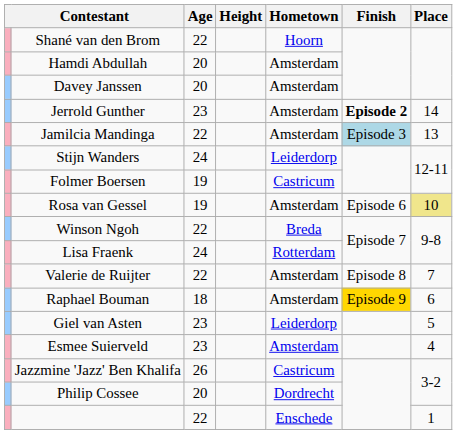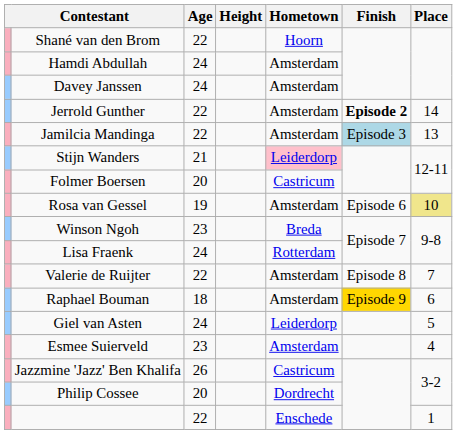(200, 63) 20 -> (200, 63) 24
(200, 87) 20 -> (200, 87) 24
(200, 110) 23 -> (200, 110) 22
(200, 157) 24 -> (200, 157) 21
(304, 157) no background -> (304, 157) pink background
(200, 181) 19 -> (200, 181) 20
(200, 228) 22 -> (200, 228) 23
(200, 323) 23 -> (200, 323) 24
